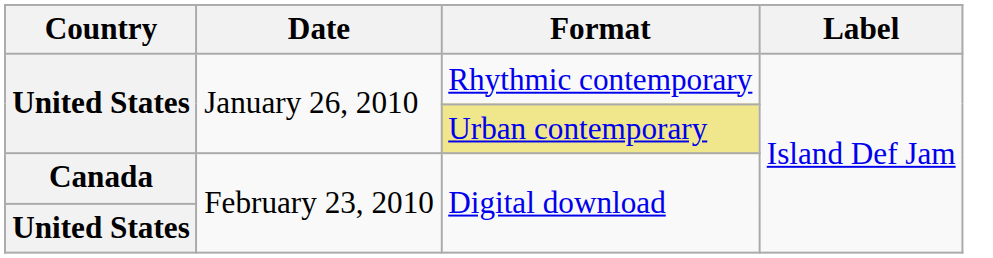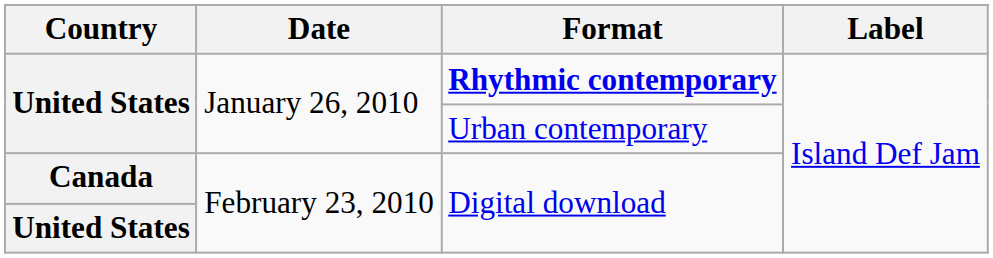(600, 78) normal -> (612, 78) bold
(578, 128) khaki background -> (578, 128) no background
